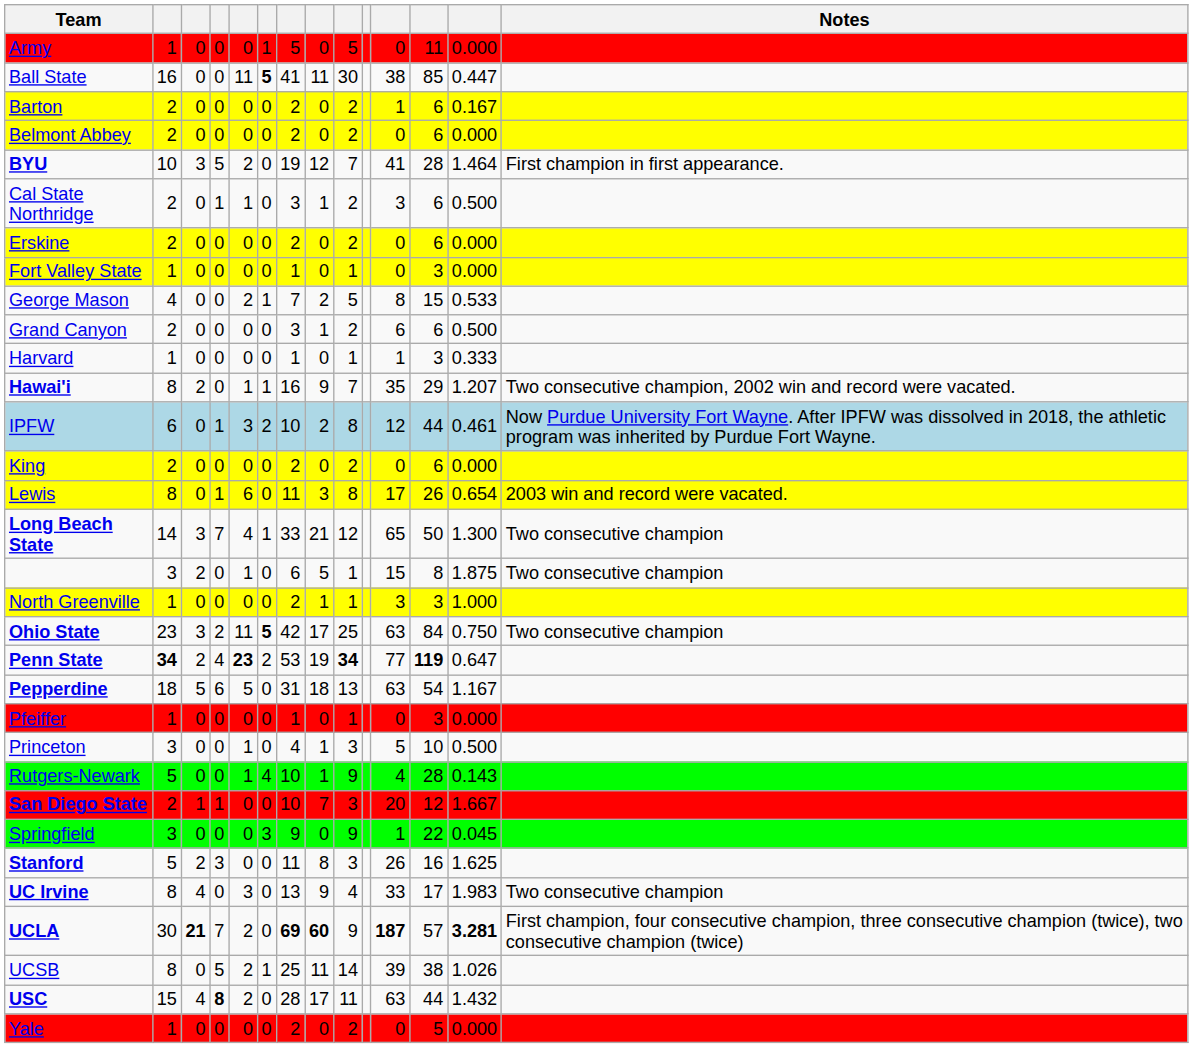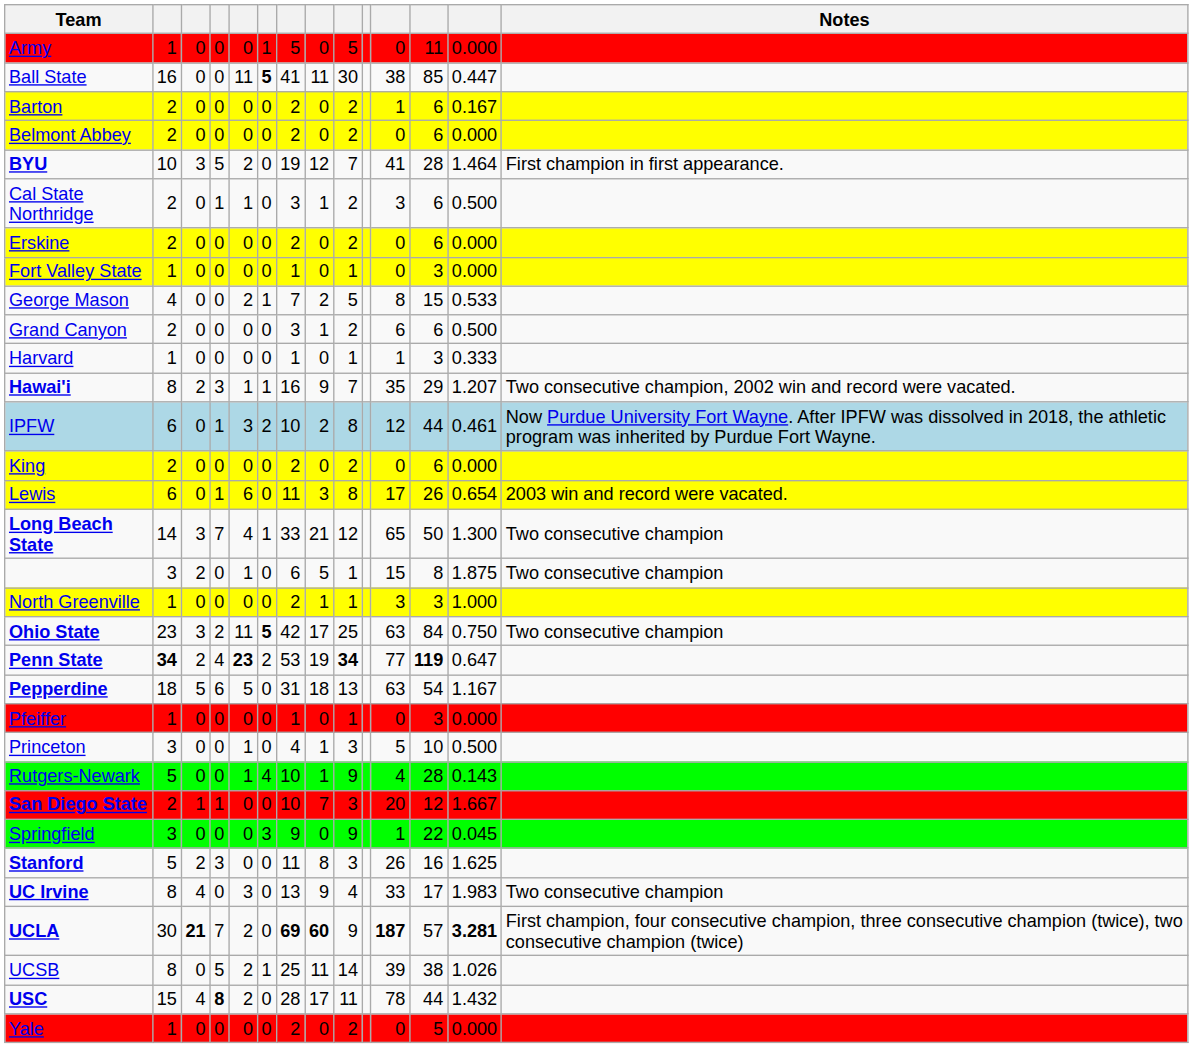(219, 388) 0 -> (219, 388) 3
(172, 495) 8 -> (172, 495) 6
(395, 1000) 63 -> (395, 1000) 78
